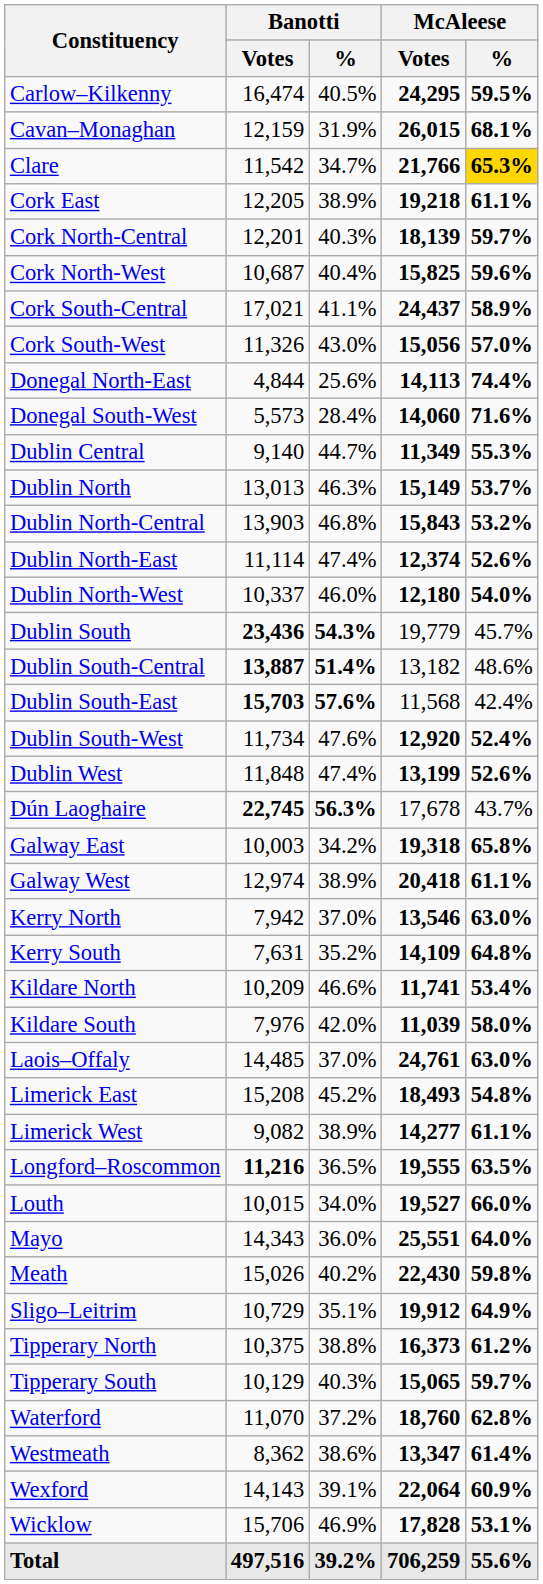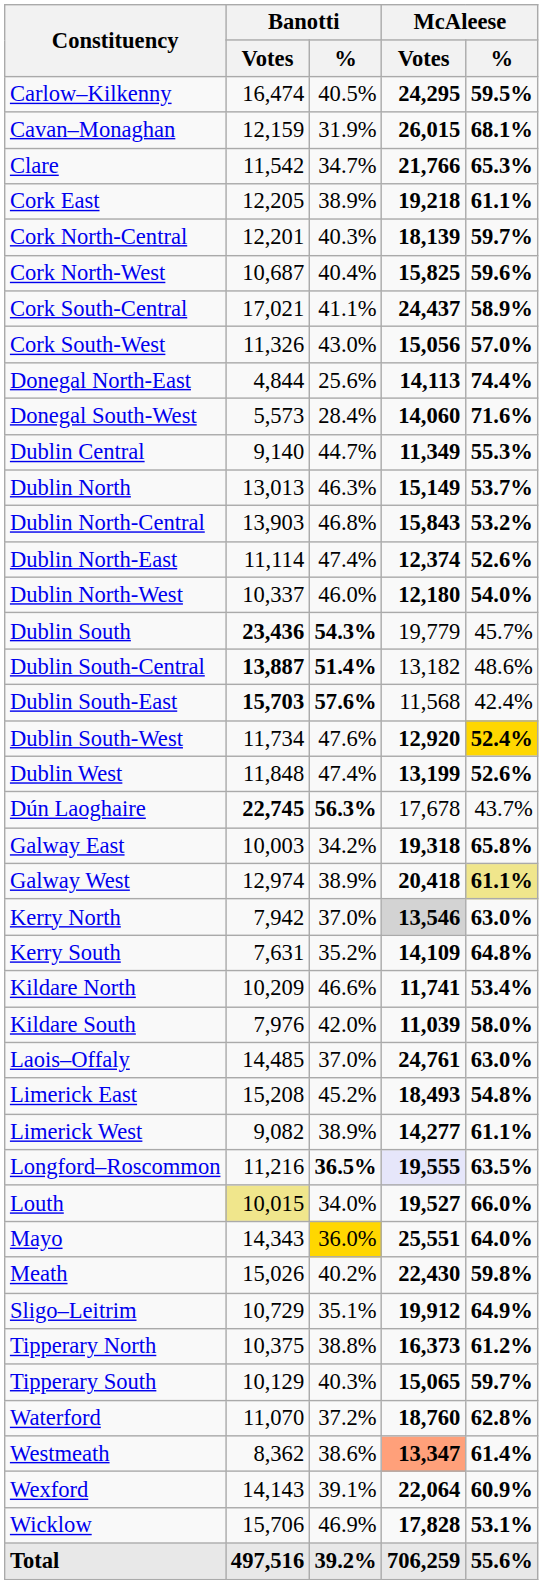(502, 165) gold background -> (502, 165) no background
(502, 737) no background -> (502, 737) gold background
(502, 881) no background -> (502, 881) khaki background
(429, 916) no background -> (429, 916) lightgrey background
(274, 1167) bold -> (274, 1167) normal
(347, 1167) normal -> (346, 1167) bold
(429, 1167) no background -> (429, 1167) lavender background
(273, 1203) no background -> (273, 1203) khaki background
(347, 1238) no background -> (347, 1238) gold background
(429, 1453) no background -> (429, 1453) lightsalmon background
